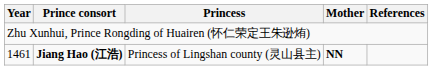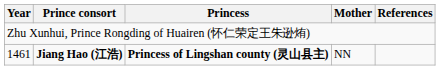(224, 54) normal -> (228, 54) bold
(335, 54) bold -> (343, 54) normal
